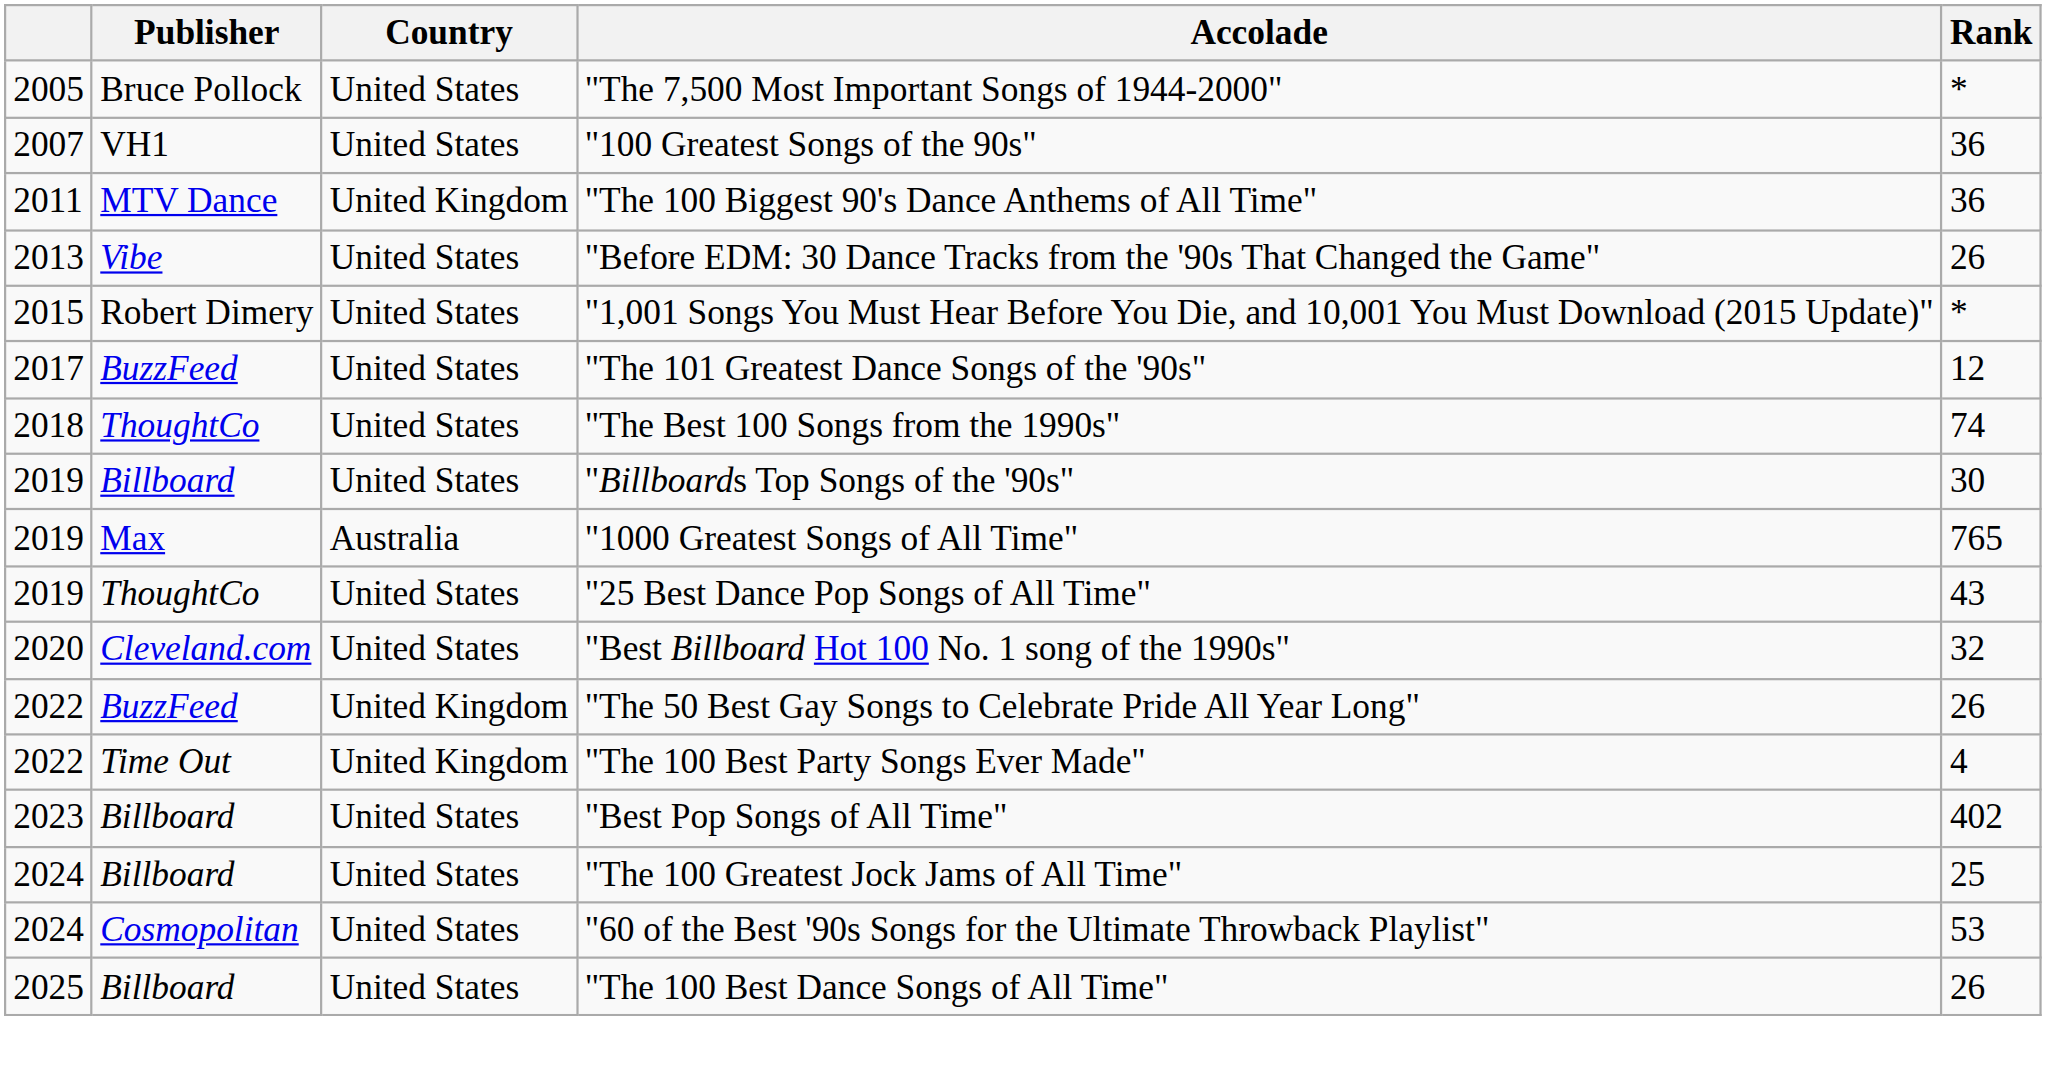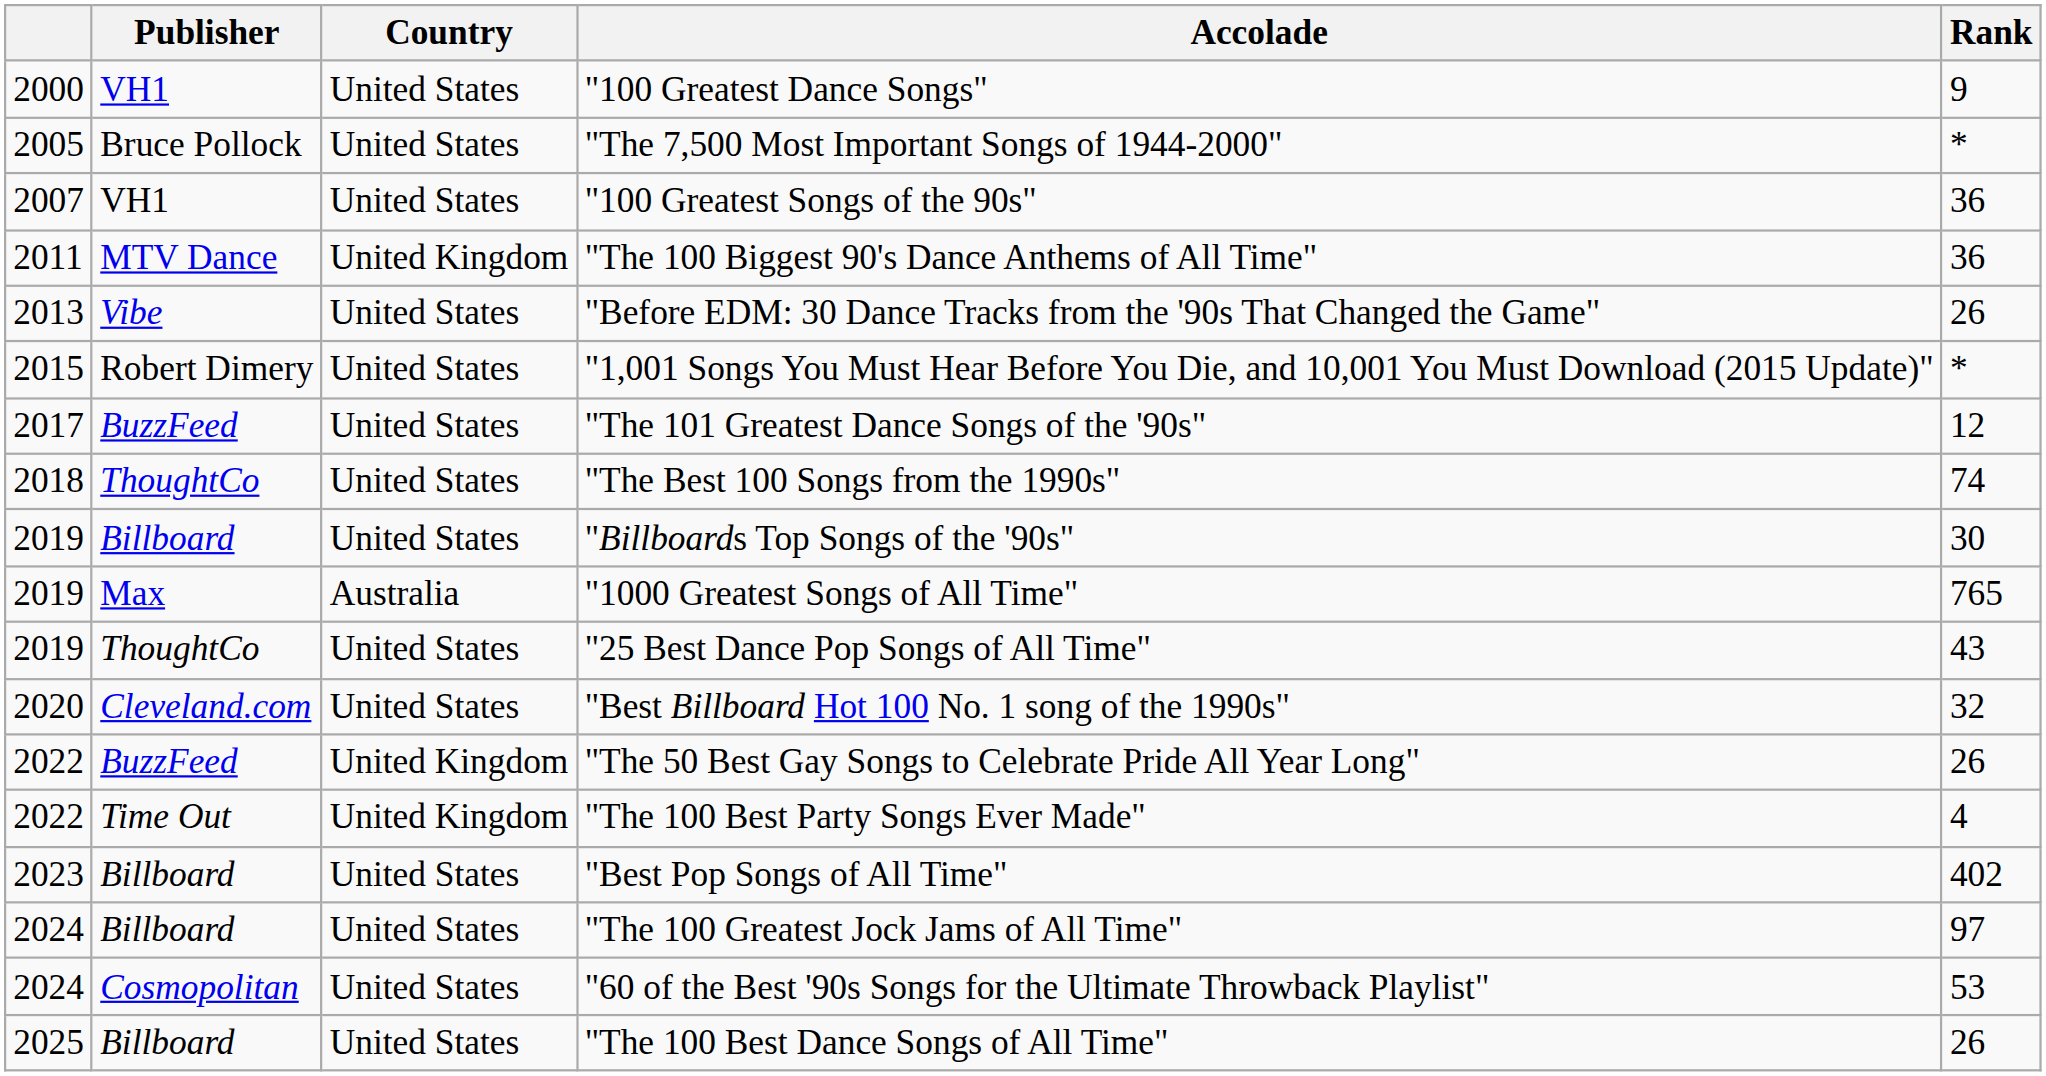+ row: (786, 88)
(1968, 873) 25 -> (1968, 929) 97
